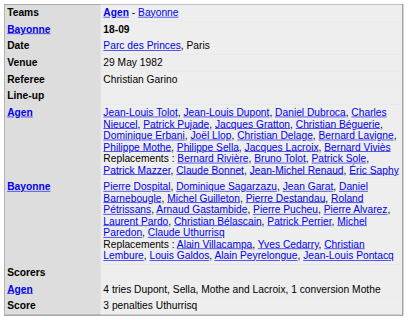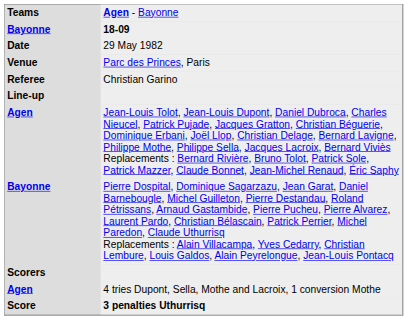(157, 46) Parc des Princes, Paris -> (133, 46) 29 May 1982
(133, 63) 29 May 1982 -> (157, 63) Parc des Princes, Paris
(150, 306) normal -> (154, 306) bold
